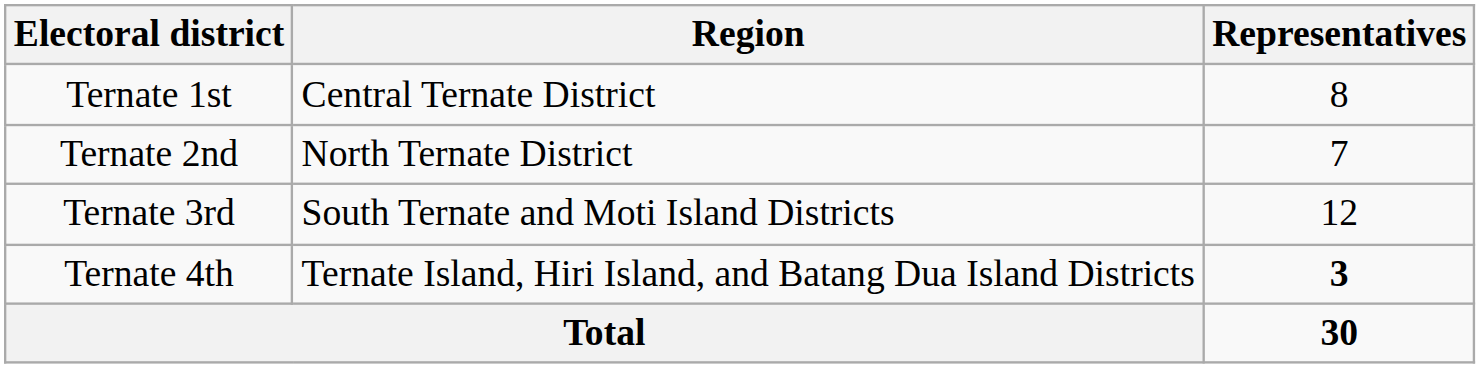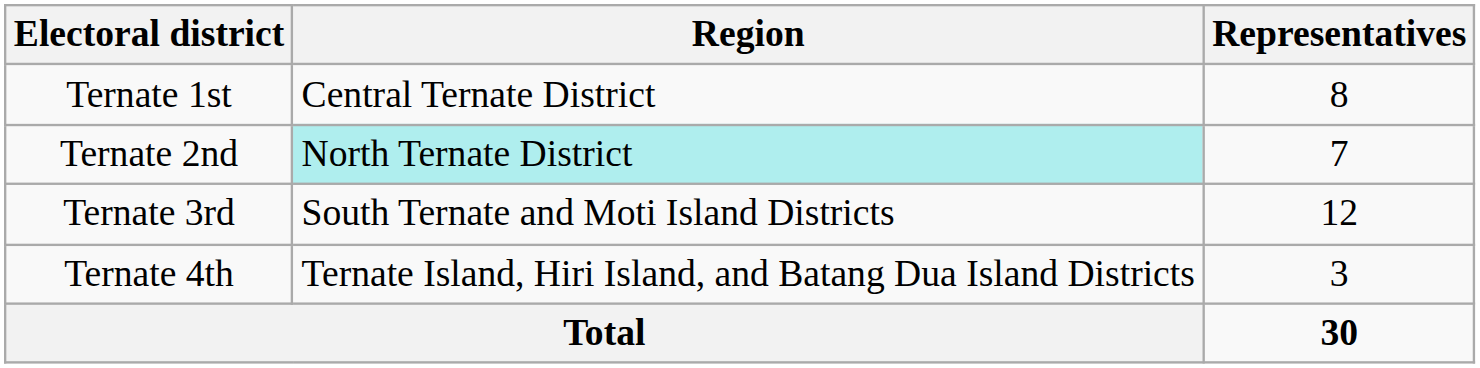(467, 153) no background -> (467, 153) paleturquoise background
(1339, 272) bold -> (1339, 272) normal
